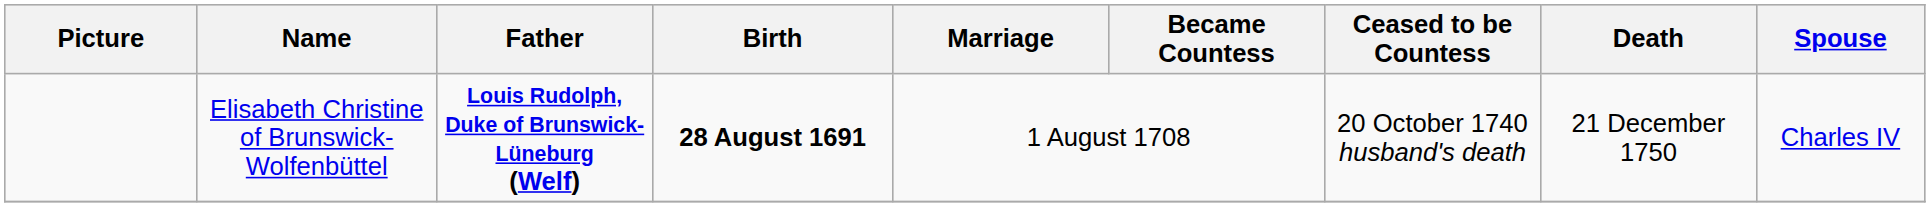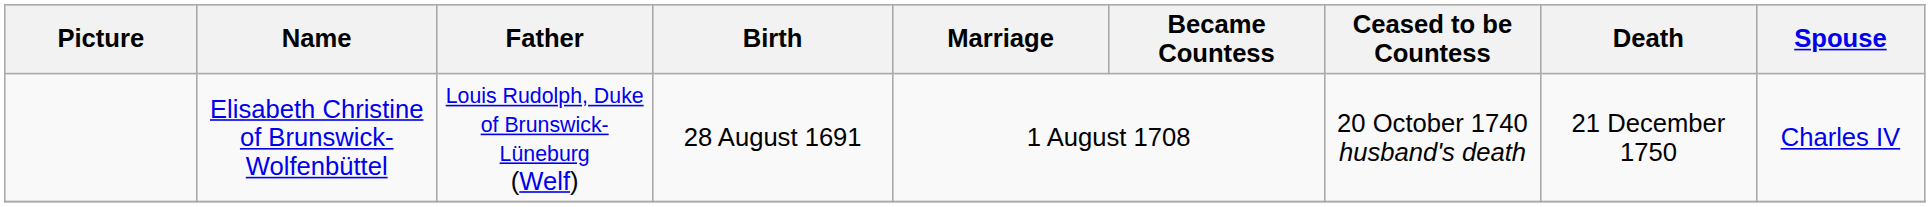(545, 137) bold -> (545, 139) normal
(773, 137) bold -> (773, 137) normal
